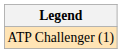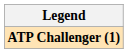(61, 37) normal -> (64, 37) bold
